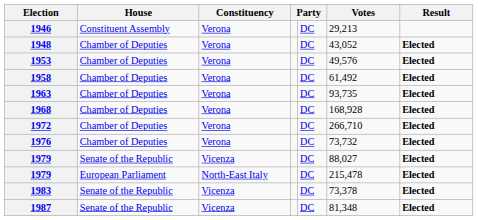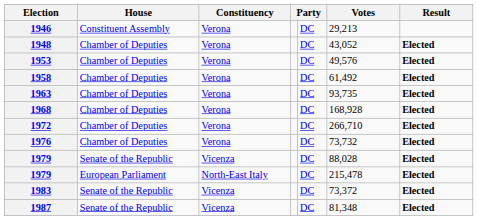(343, 158) 88,027 -> (343, 158) 88,028
(343, 191) 73,378 -> (343, 191) 73,372
